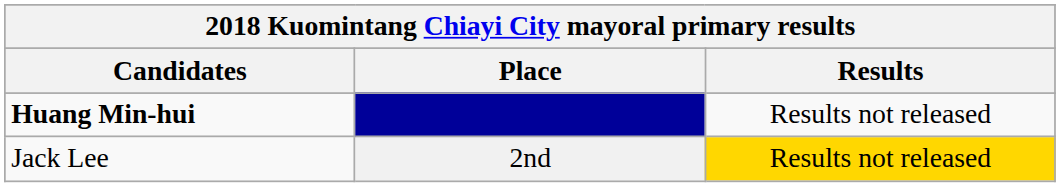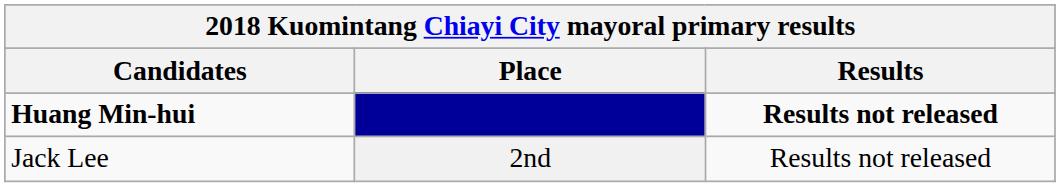(880, 114) normal -> (880, 114) bold
(880, 158) gold background -> (880, 158) no background
